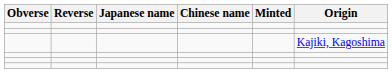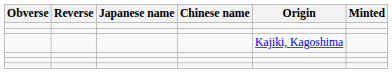columns swapped: (273, 13) <-> (341, 13)
